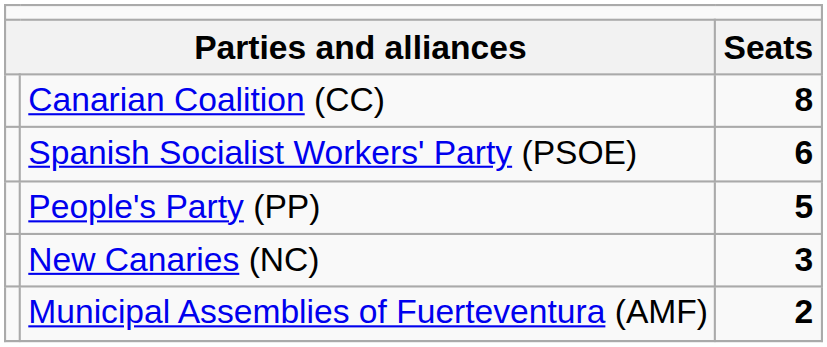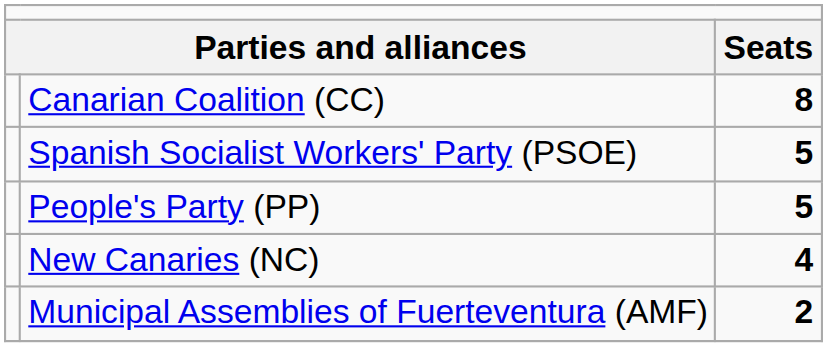(804, 153) 6 -> (804, 153) 5
(804, 259) 3 -> (804, 259) 4
